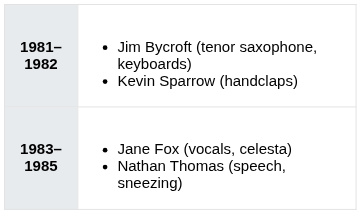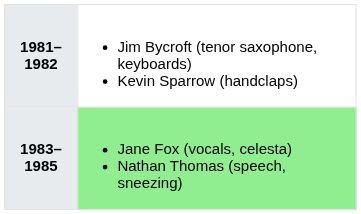(217, 167) no background -> (217, 167) lightgreen background
